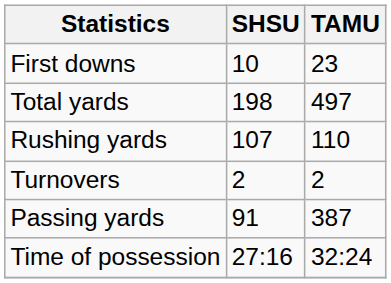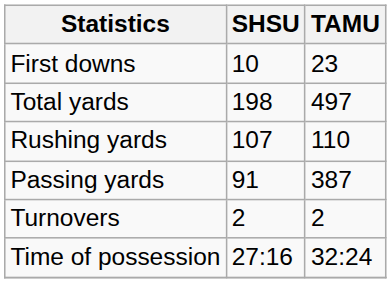rows swapped: (87, 218) <-> (65, 179)
